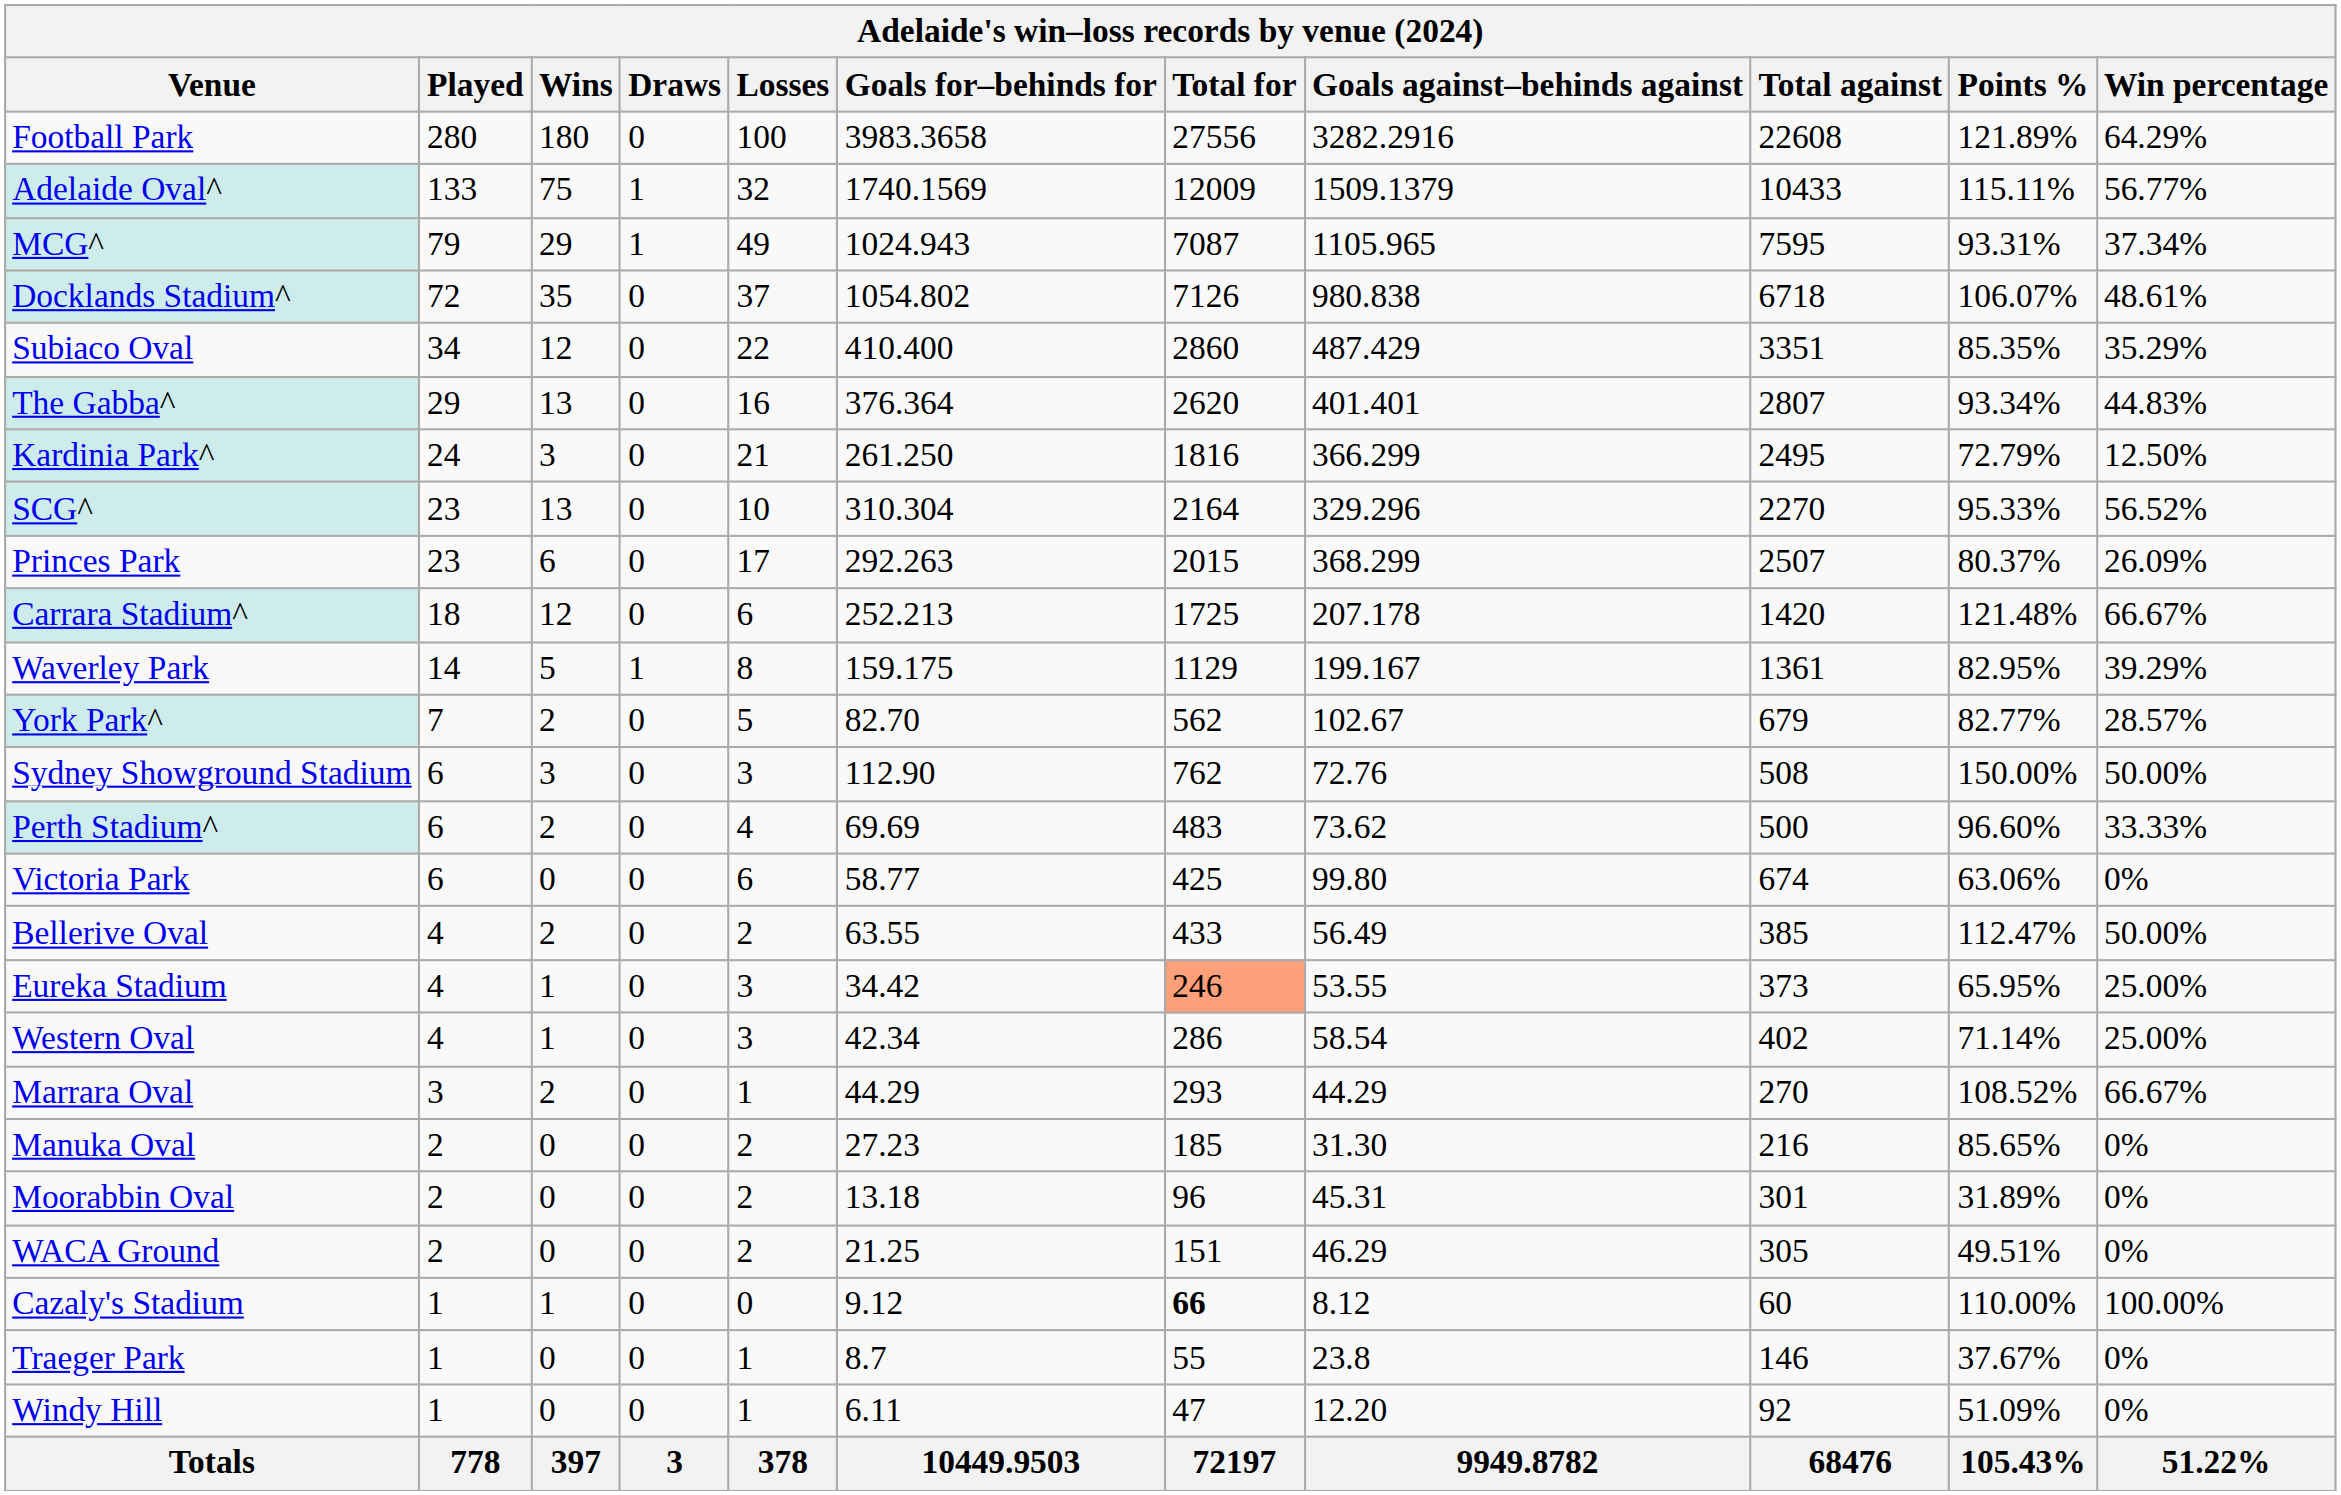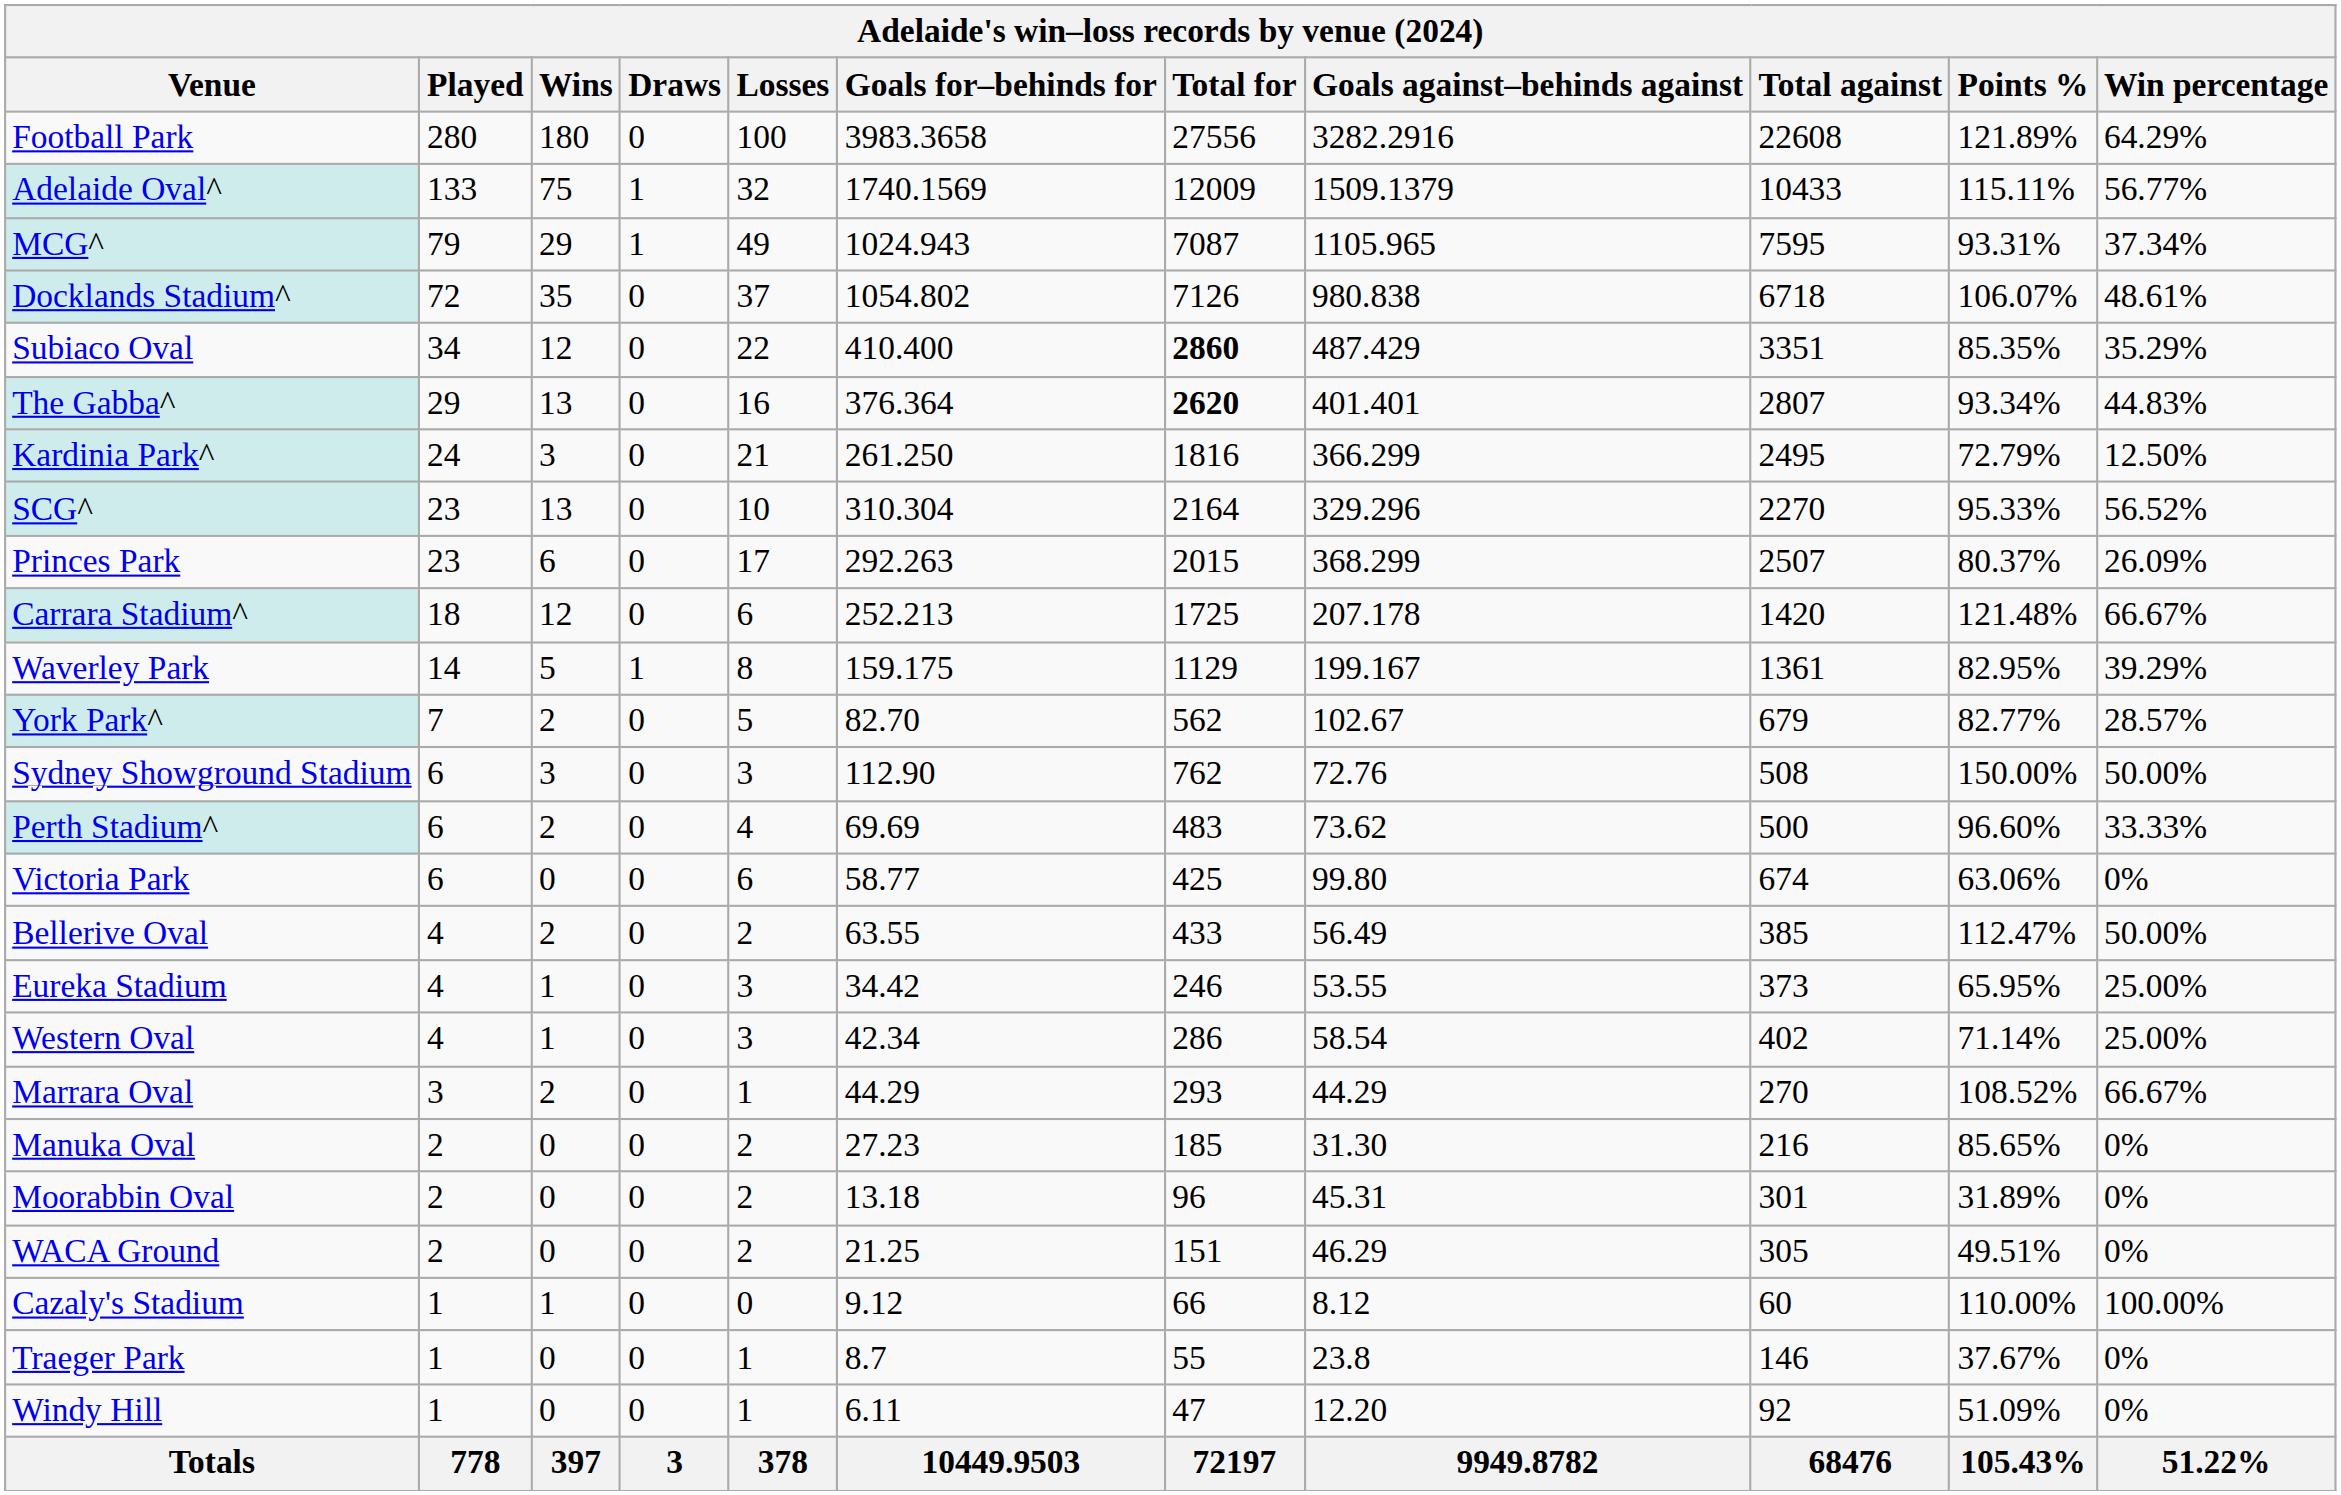(1206, 349) normal -> (1206, 349) bold
(1206, 402) normal -> (1206, 402) bold
(1197, 985) lightsalmon background -> (1197, 985) no background
(1189, 1303) bold -> (1189, 1303) normal
